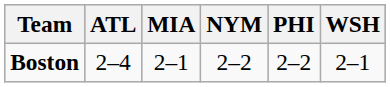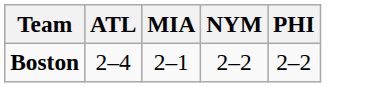- column: (353, 23)
